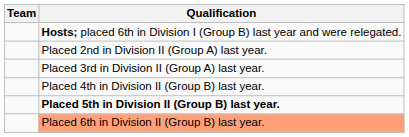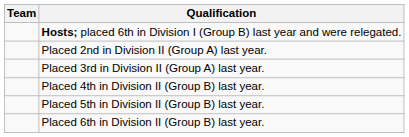(161, 104) bold -> (153, 104) normal
(153, 123) lightsalmon background -> (153, 123) no background
